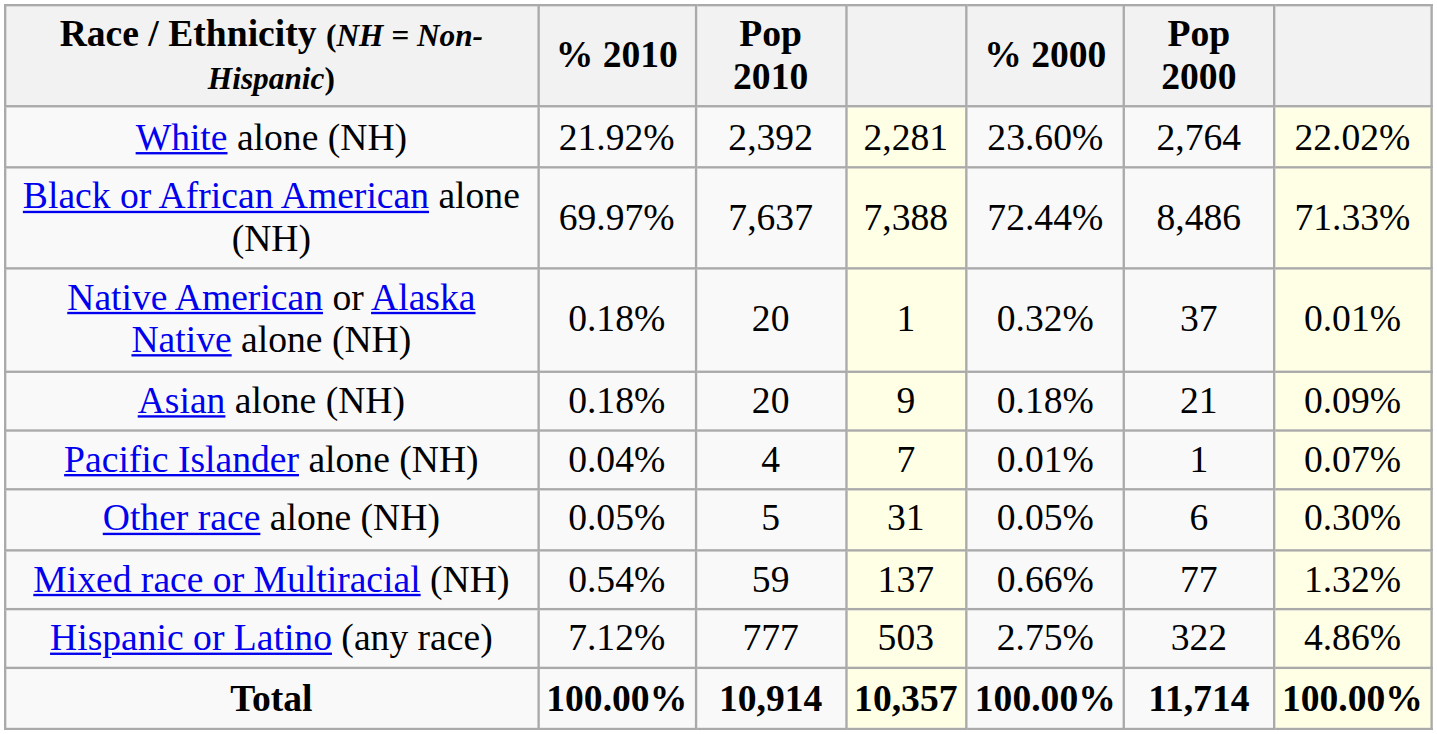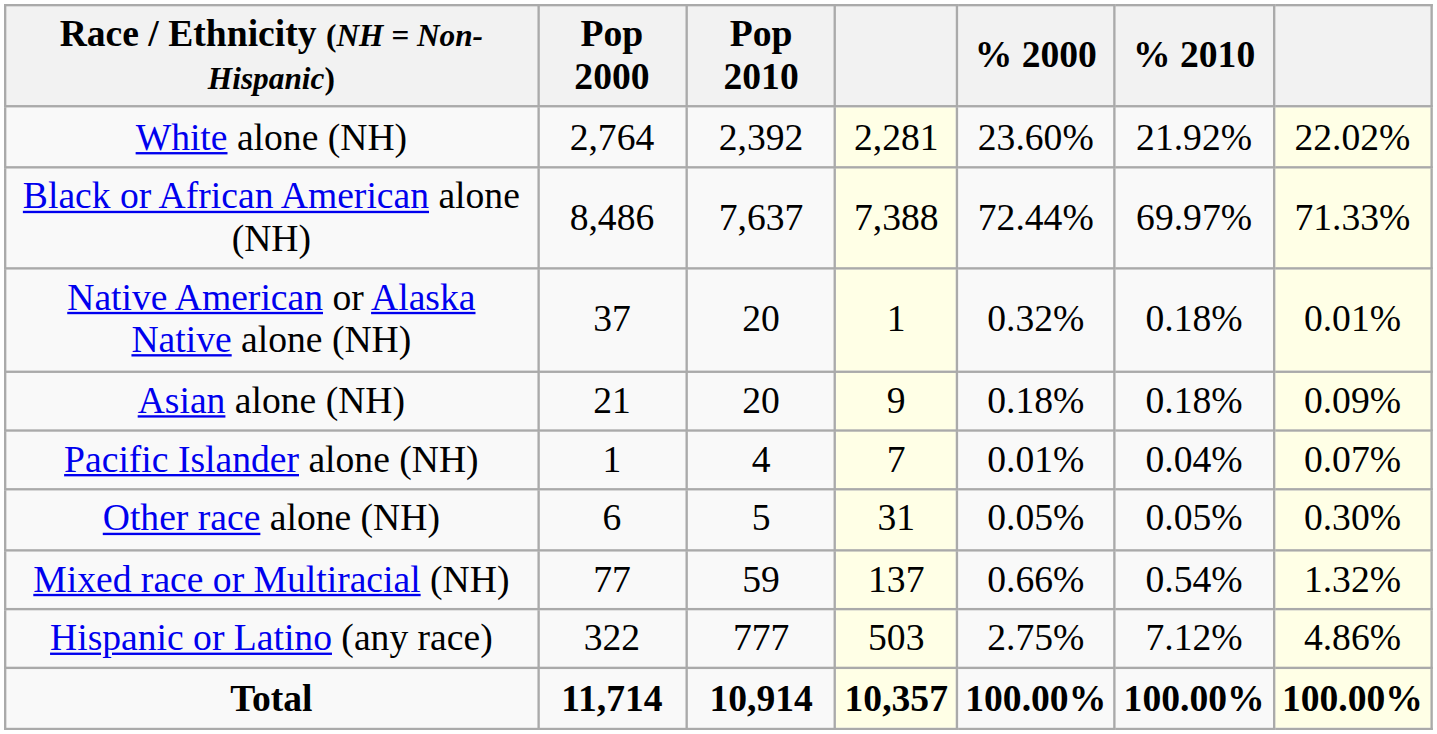columns swapped: (1199, 55) <-> (617, 55)
